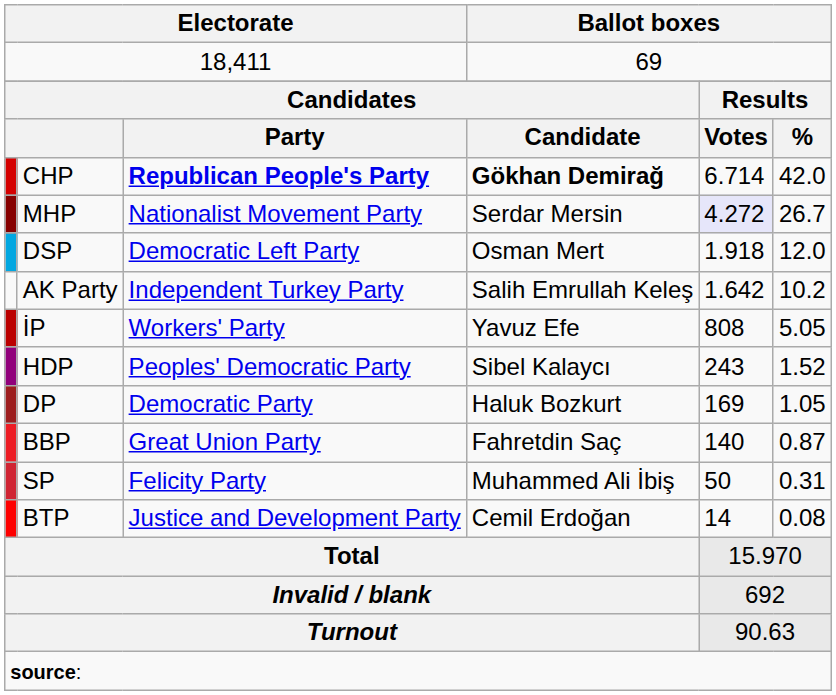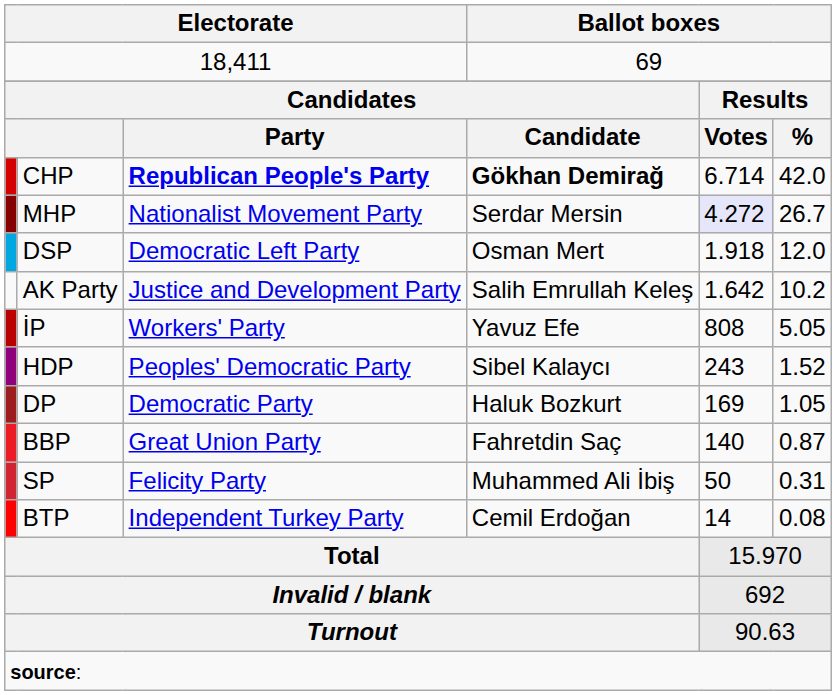(266, 289) Independent Turkey Party -> (295, 289) Justice and Development Party
(295, 518) Justice and Development Party -> (266, 518) Independent Turkey Party
